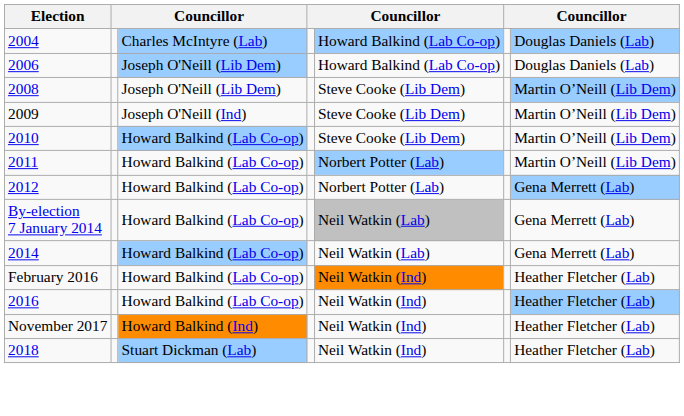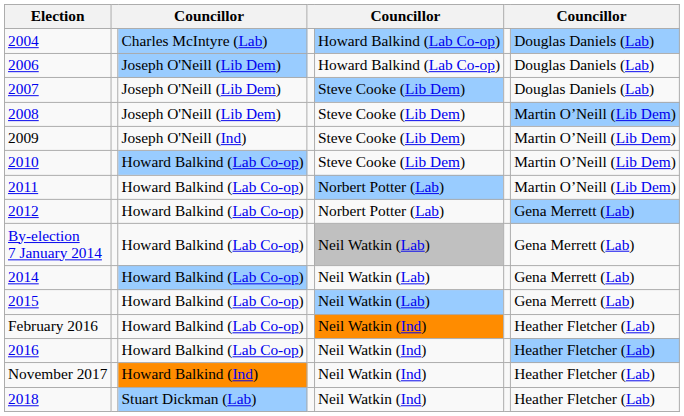+ row: (23, 89)
+ row: (23, 301)
